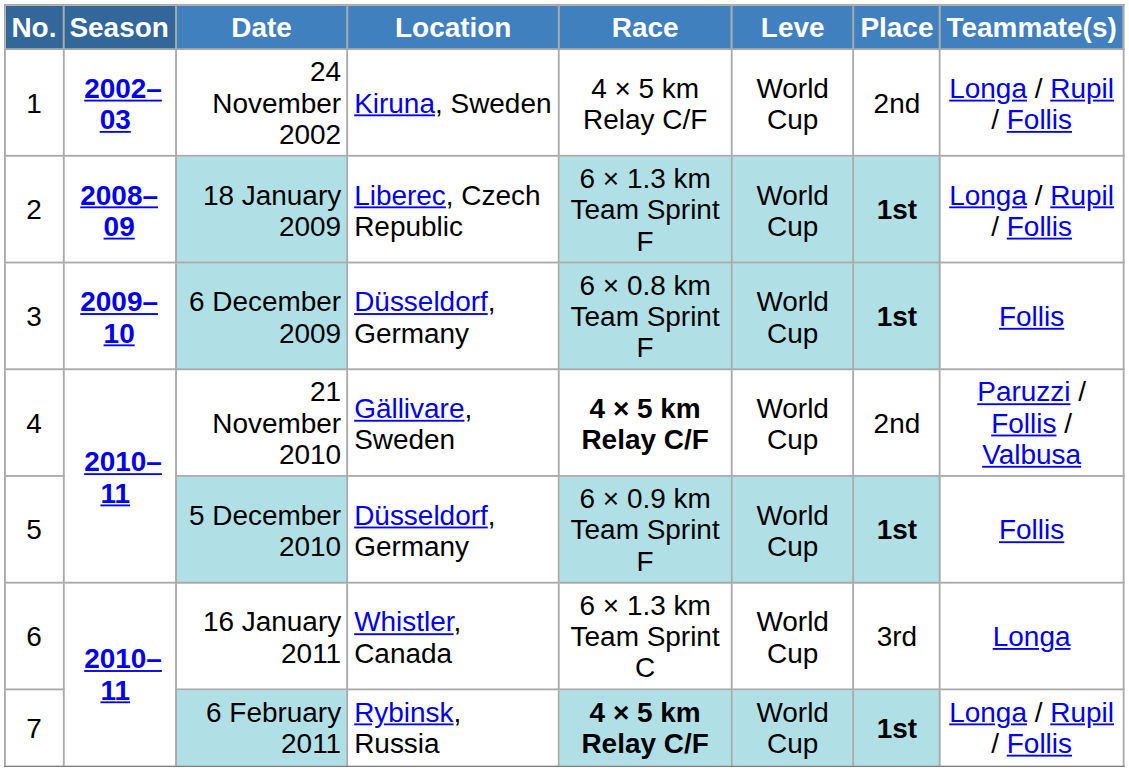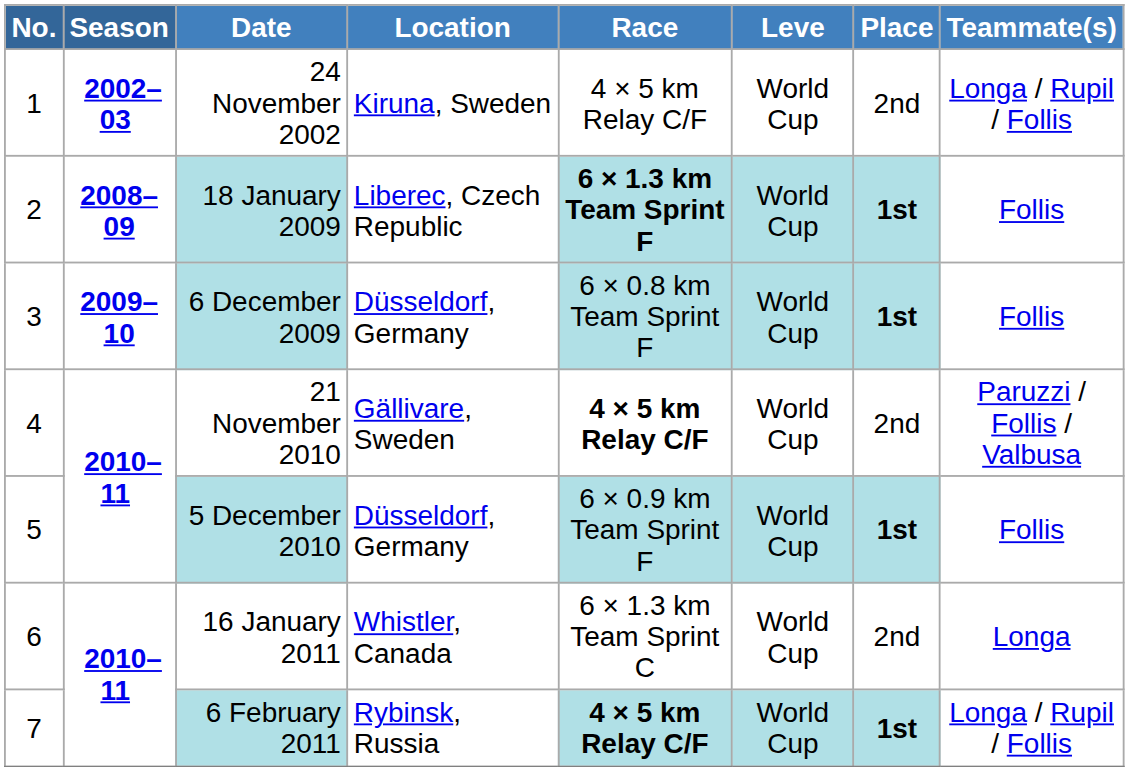(645, 210) normal -> (645, 210) bold
(1032, 210) Longa / Rupil / Follis -> (1032, 210) Follis
(897, 637) 3rd -> (897, 637) 2nd
